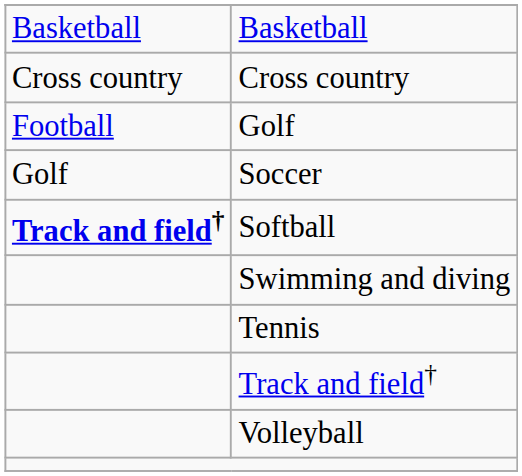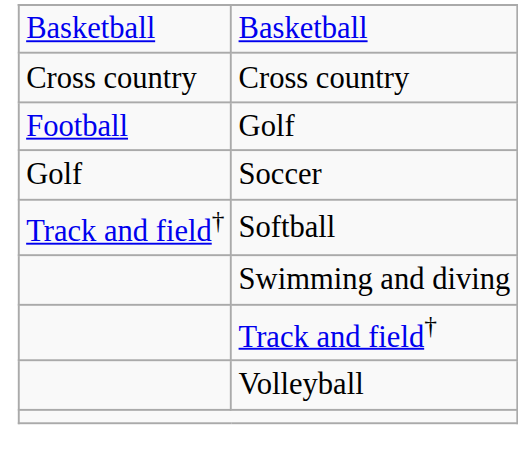(118, 226) bold -> (125, 226) normal
- row: (279, 327)
